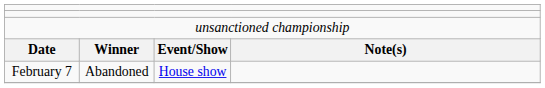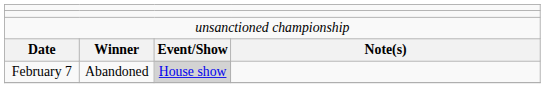(193, 71) no background -> (193, 71) lightgrey background
